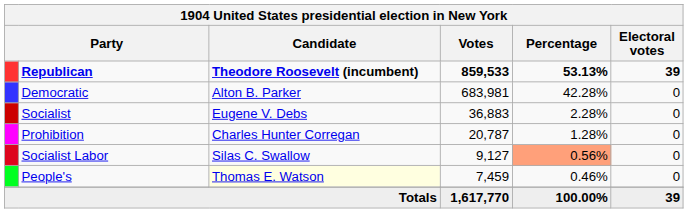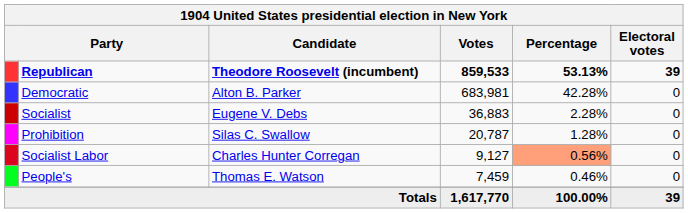(286, 135) Charles Hunter Corregan -> (261, 135) Silas C. Swallow
(261, 155) Silas C. Swallow -> (286, 155) Charles Hunter Corregan
(268, 176) lightyellow background -> (268, 176) no background
